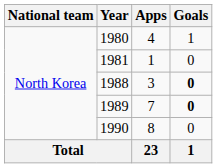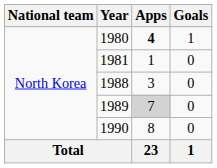(151, 38) normal -> (151, 38) bold
(191, 83) bold -> (191, 83) normal
(151, 106) no background -> (151, 106) lightgrey background
(191, 106) bold -> (191, 106) normal
